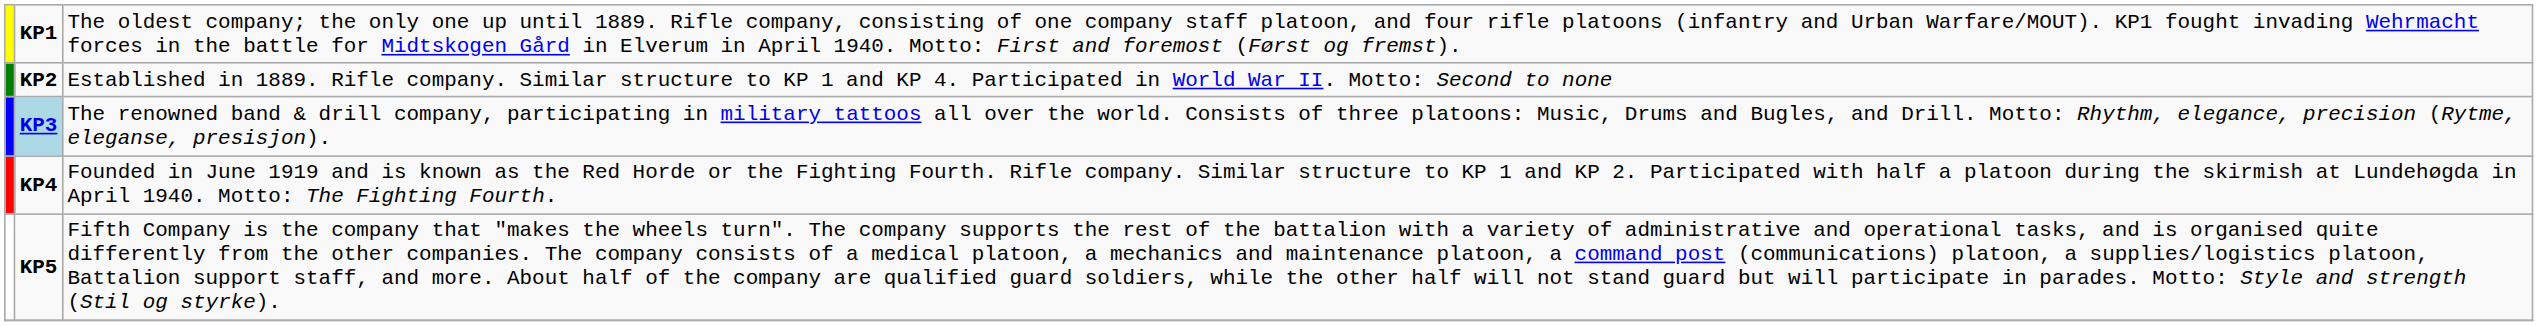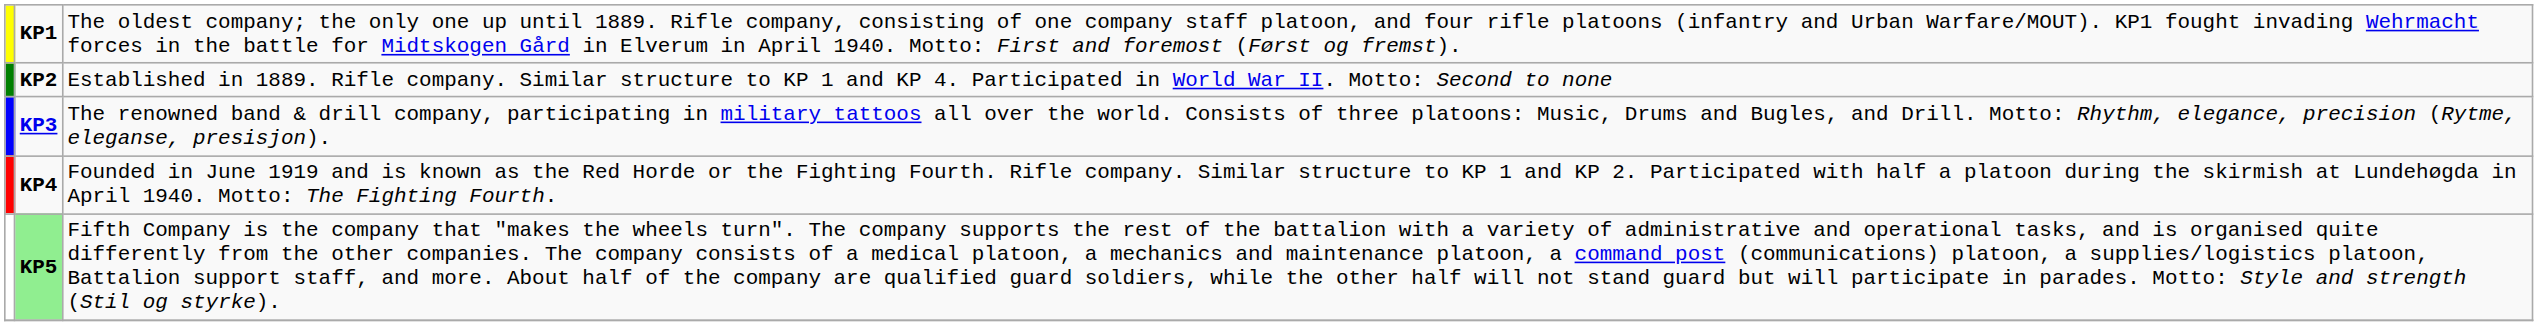(39, 126) lightblue background -> (39, 126) no background
(39, 267) no background -> (39, 267) lightgreen background
